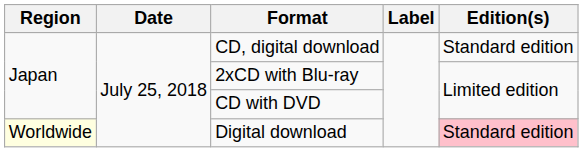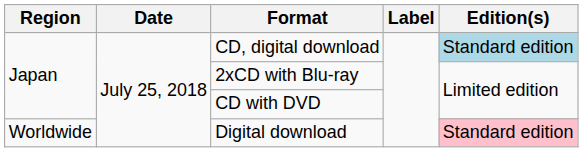(508, 47) no background -> (508, 47) lightblue background
(50, 132) lightyellow background -> (50, 132) no background
